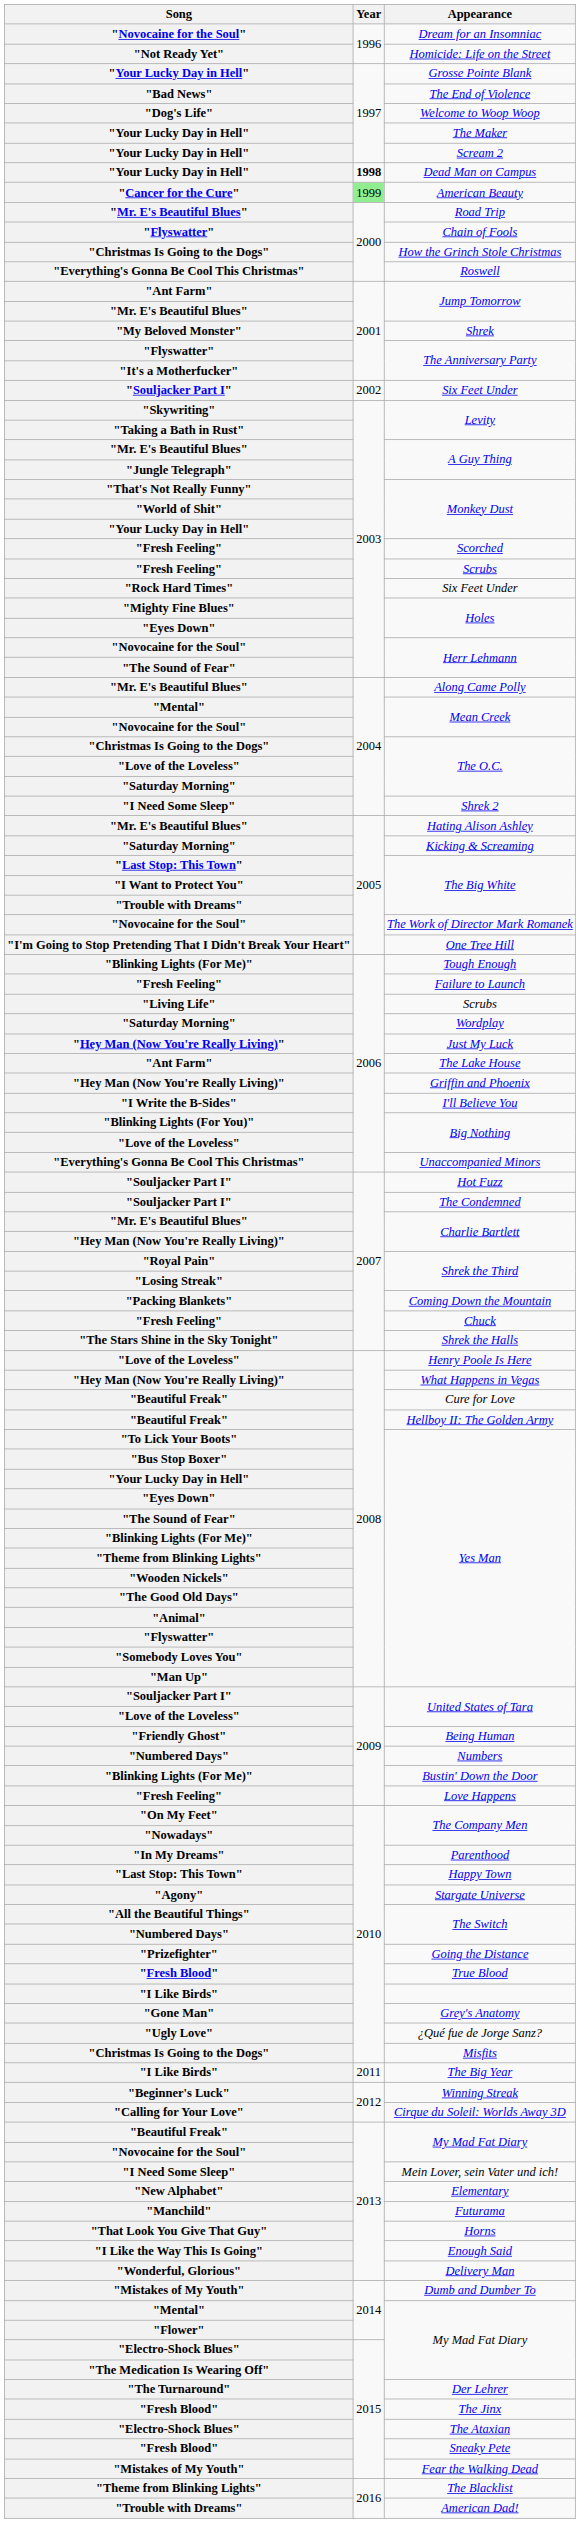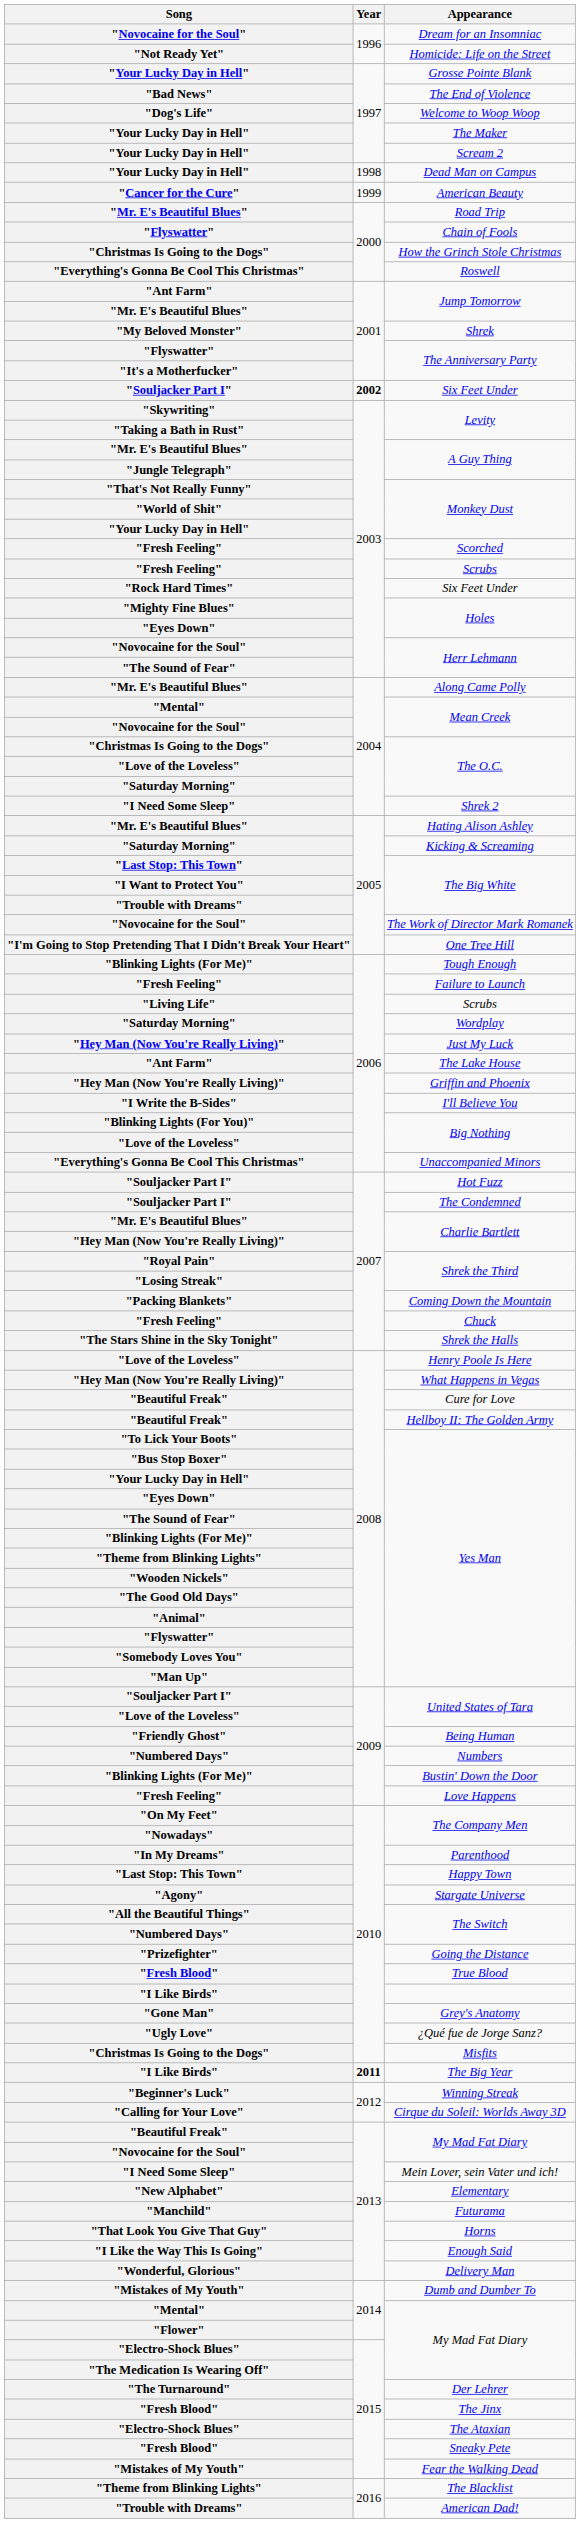(369, 172) bold -> (369, 172) normal
(369, 192) lightgreen background -> (369, 192) no background
(369, 390) normal -> (369, 390) bold
(369, 2072) normal -> (369, 2072) bold
